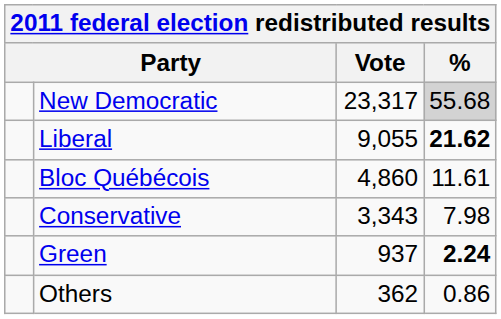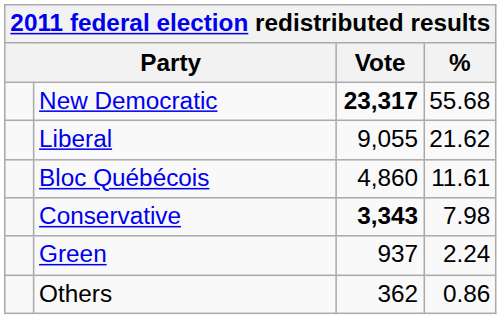(381, 100) normal -> (381, 100) bold
(460, 100) lightgrey background -> (460, 100) no background
(460, 139) bold -> (460, 139) normal
(388, 216) normal -> (388, 216) bold
(467, 255) bold -> (467, 255) normal
